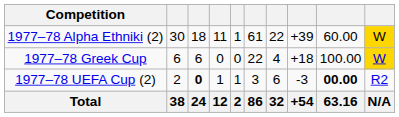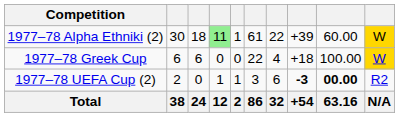(220, 36) no background -> (220, 36) lightgreen background
(199, 79) bold -> (199, 79) normal
(302, 79) normal -> (302, 79) bold
